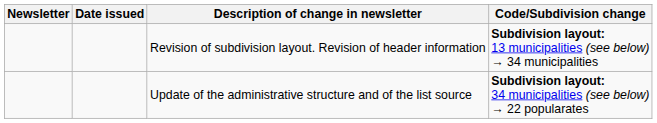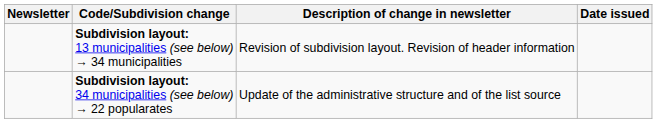columns swapped: (110, 14) <-> (570, 14)
